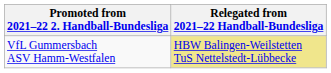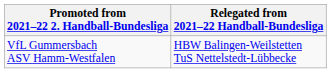(238, 51) khaki background -> (238, 51) no background
